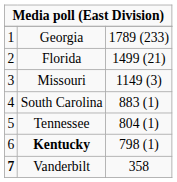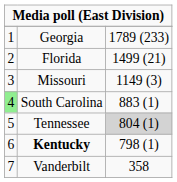(11, 102) no background -> (11, 102) lightgreen background
(139, 123) no background -> (139, 123) lightgrey background
(11, 166) bold -> (11, 166) normal
